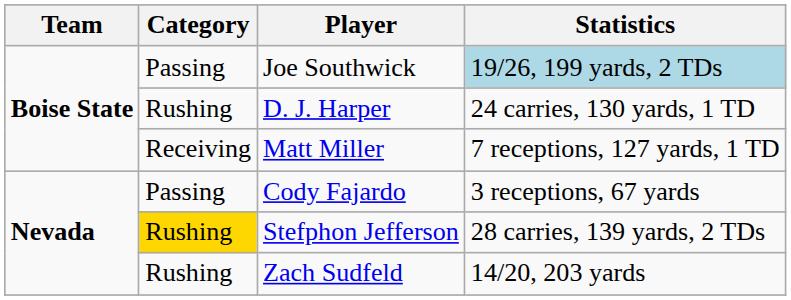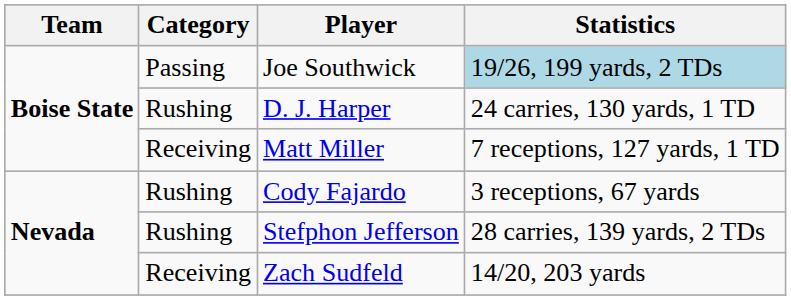(185, 190) Passing -> (189, 190) Rushing
(189, 232) gold background -> (189, 232) no background
(189, 273) Rushing -> (198, 273) Receiving
